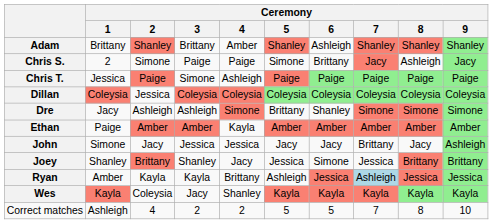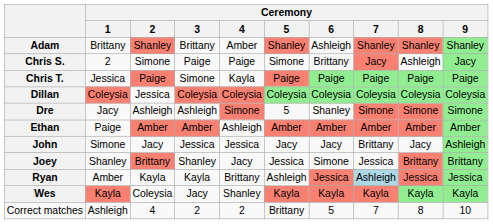(242, 78) Ashleigh -> (242, 78) Kayla
(287, 111) Brittany -> (287, 111) 5
(242, 128) Kayla -> (242, 128) Ashleigh
(287, 210) 5 -> (287, 210) Brittany
